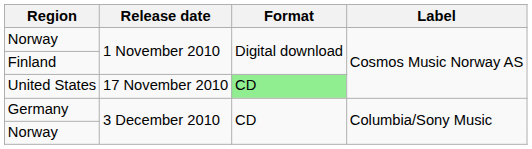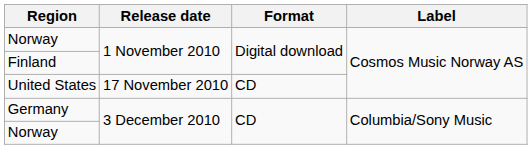(246, 86) lightgreen background -> (246, 86) no background
